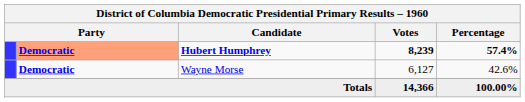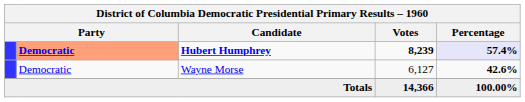(502, 51) no background -> (502, 51) lavender background
(47, 69) bold -> (45, 69) normal
(503, 69) normal -> (502, 69) bold
